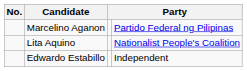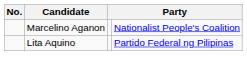(174, 27) Partido Federal ng Pilipinas -> (177, 27) Nationalist People's Coalition
(177, 43) Nationalist People's Coalition -> (174, 43) Partido Federal ng Pilipinas
- row: (66, 58)
